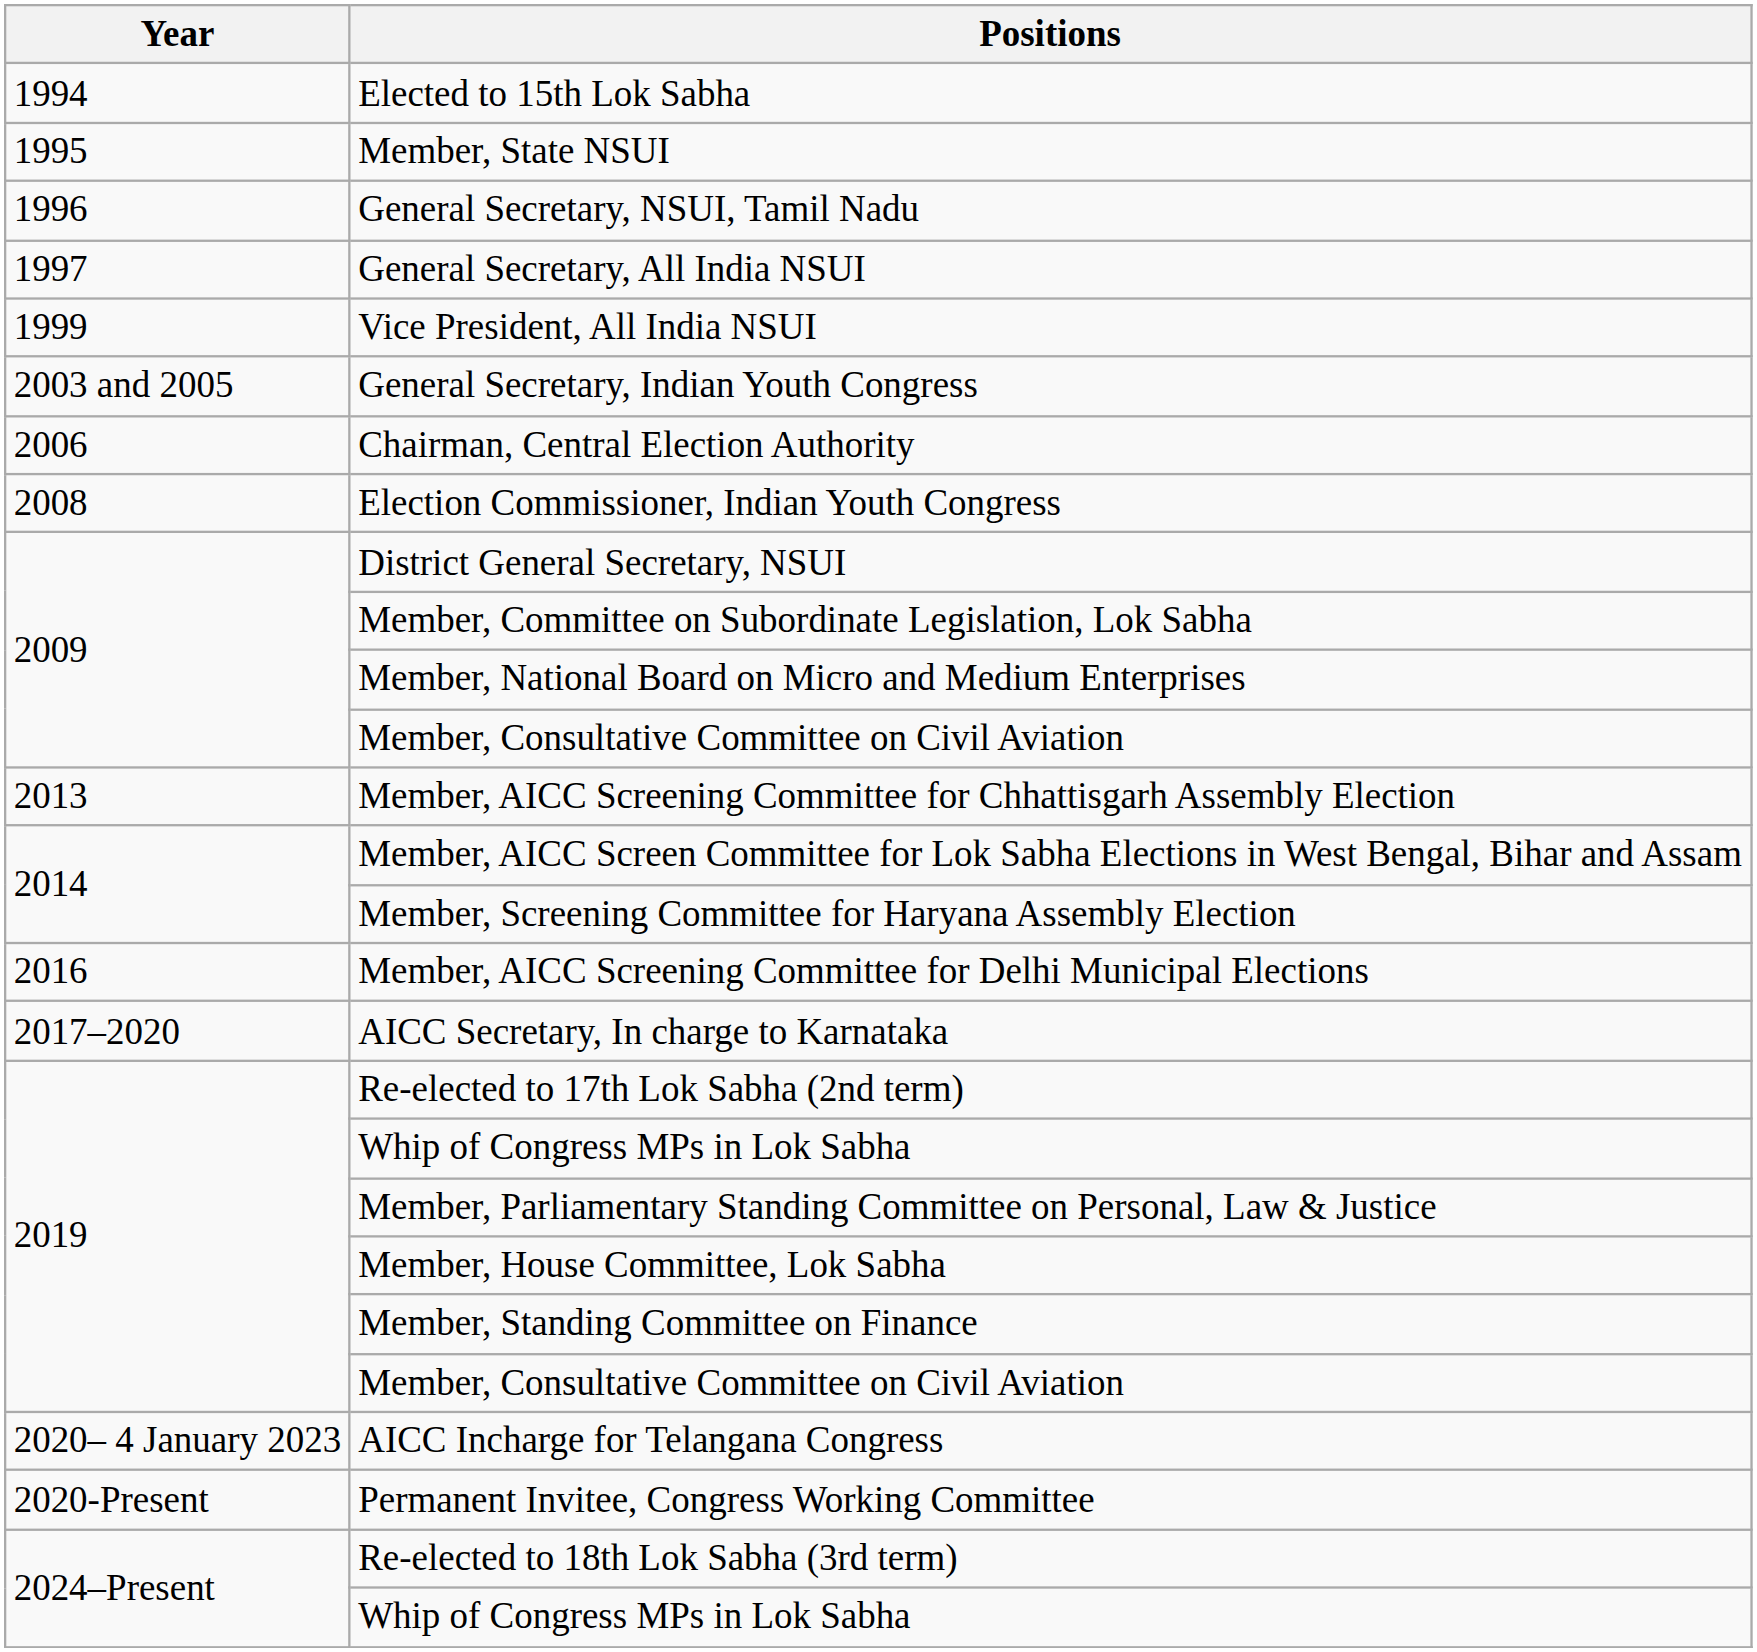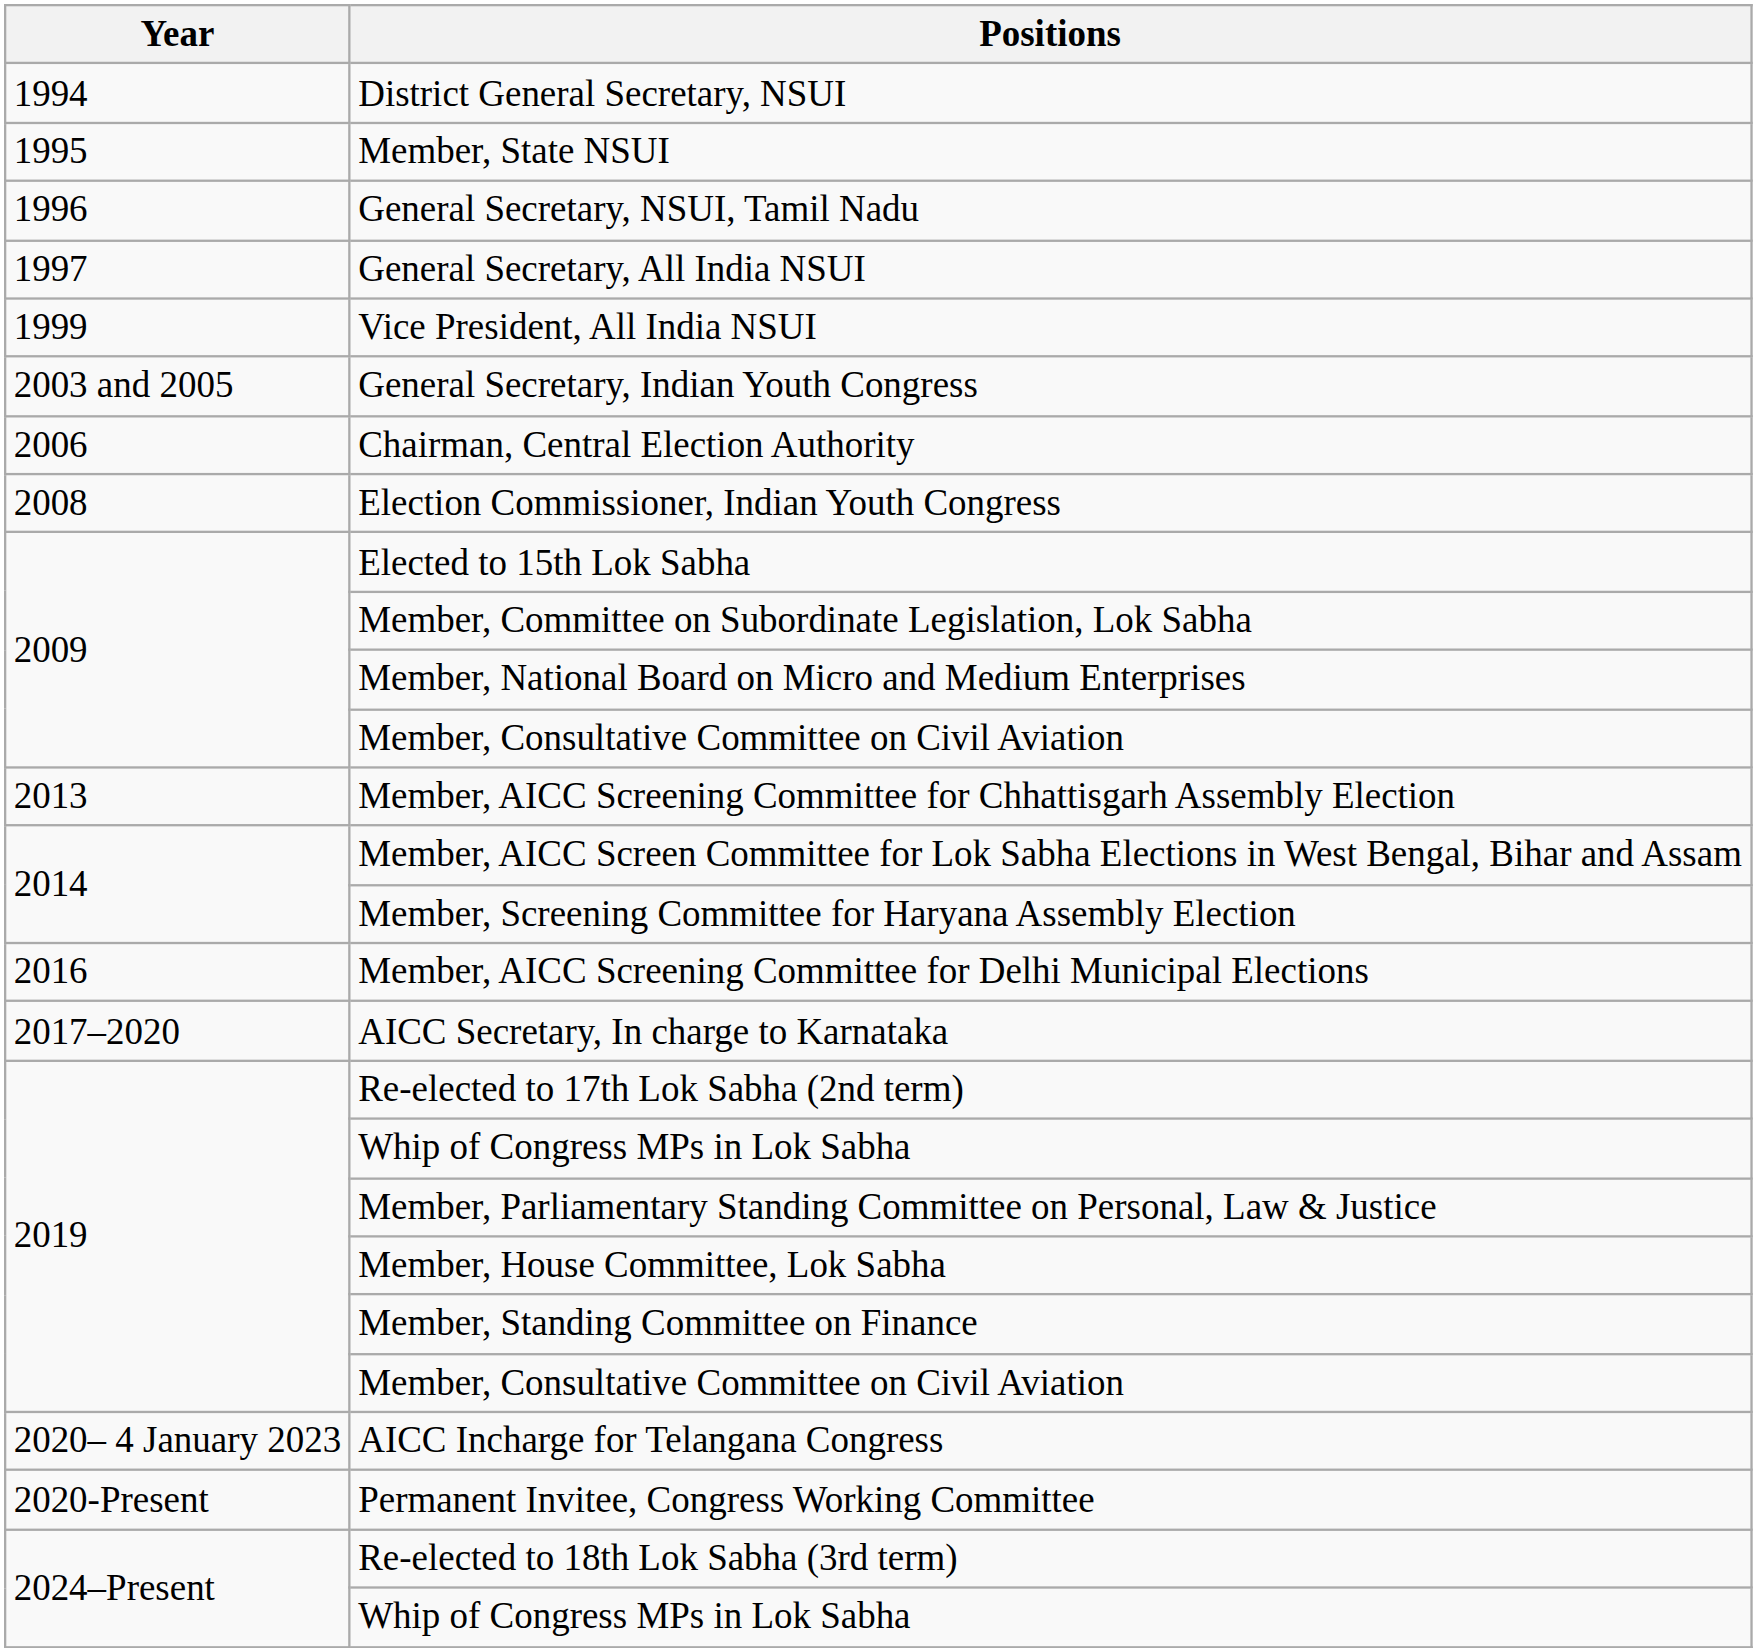(554, 92) Elected to 15th Lok Sabha -> (602, 92) District General Secretary, NSUI
(602, 561) District General Secretary, NSUI -> (554, 561) Elected to 15th Lok Sabha
